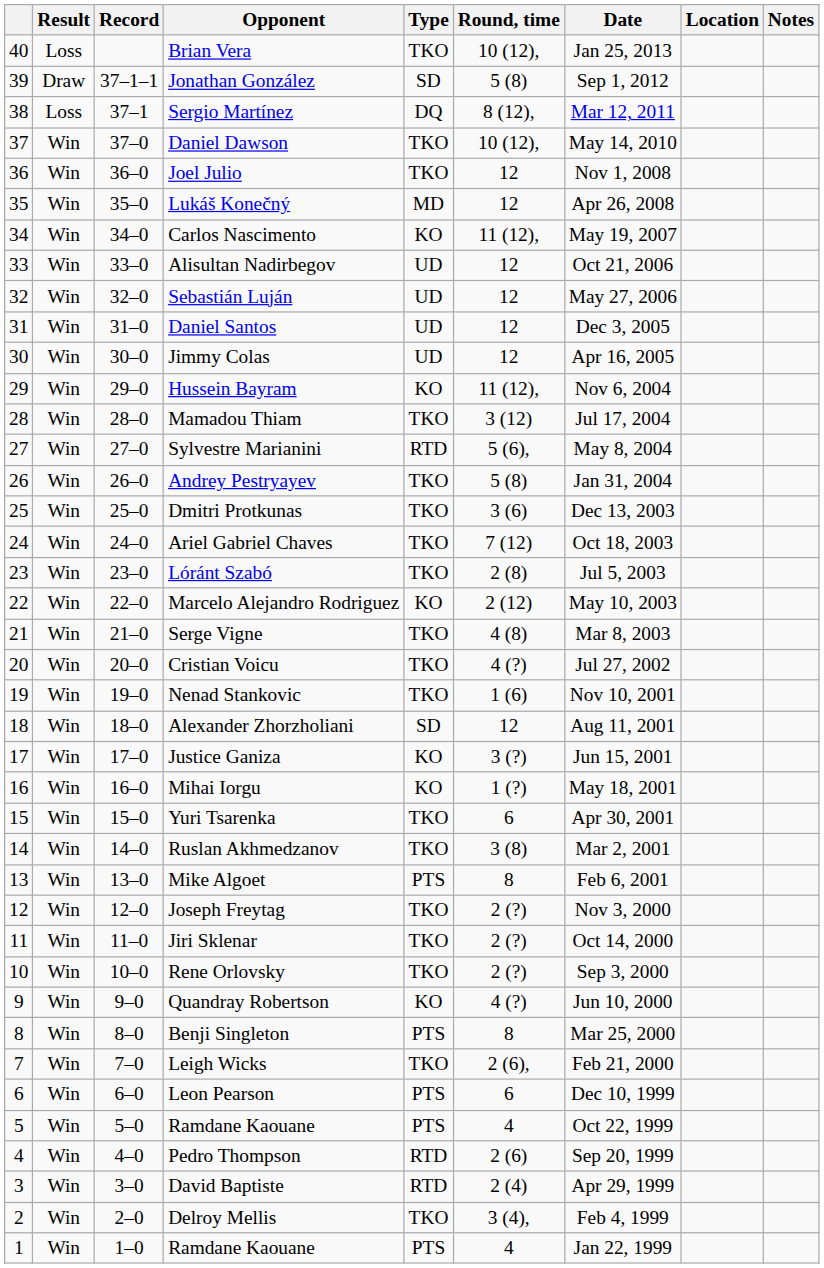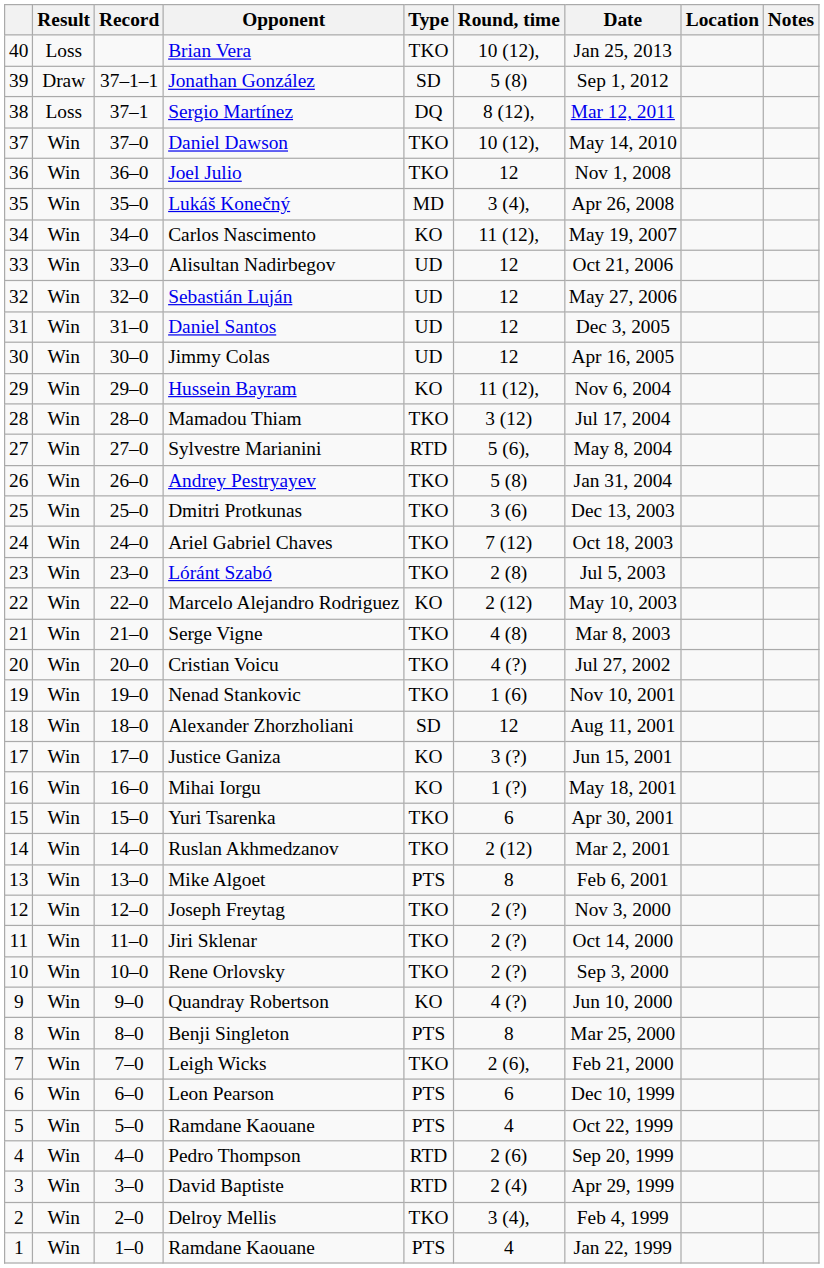(509, 204) 12 -> (509, 204) 3 (4),
(509, 848) 3 (8) -> (509, 848) 2 (12)
